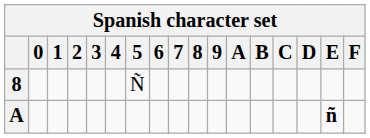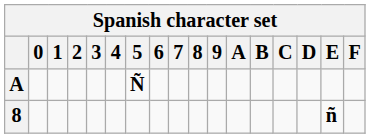(17, 84) 8 -> (17, 84) A
(137, 84) normal -> (137, 84) bold
(17, 116) A -> (17, 116) 8
